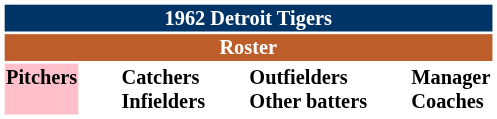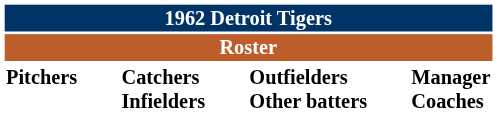(42, 76) pink background -> (42, 76) no background
